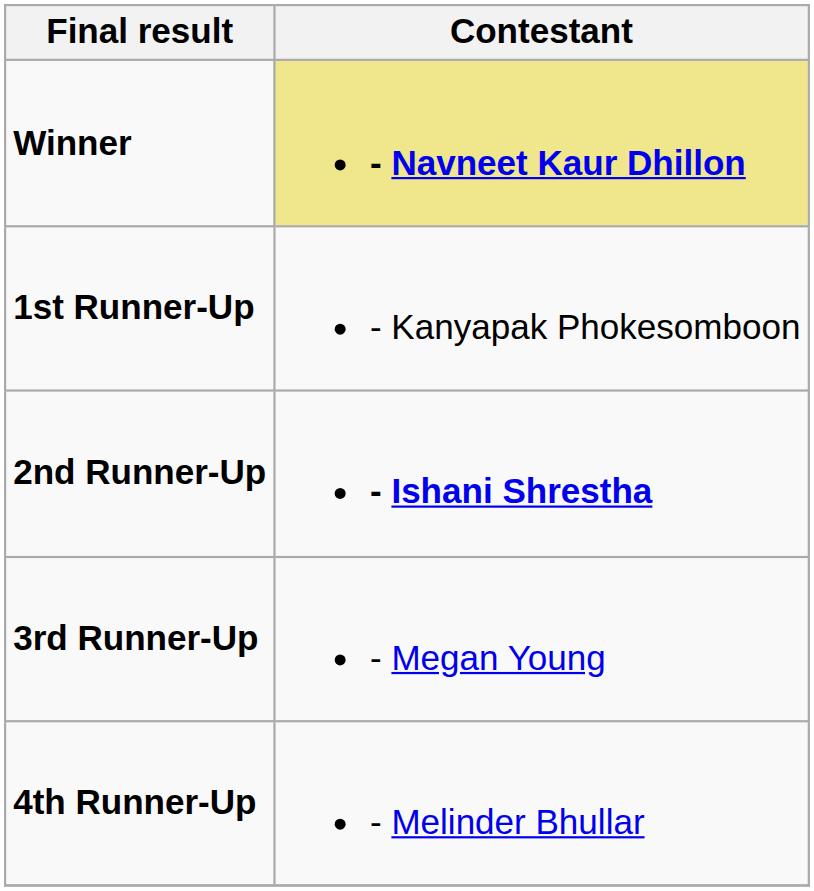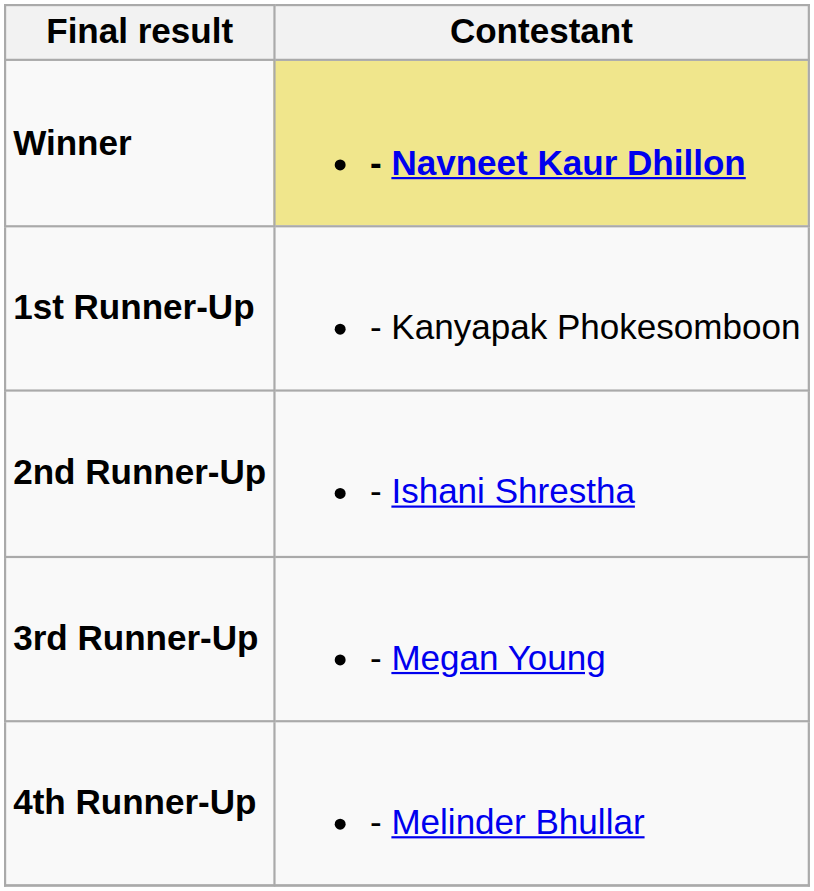(541, 493) bold -> (541, 493) normal
